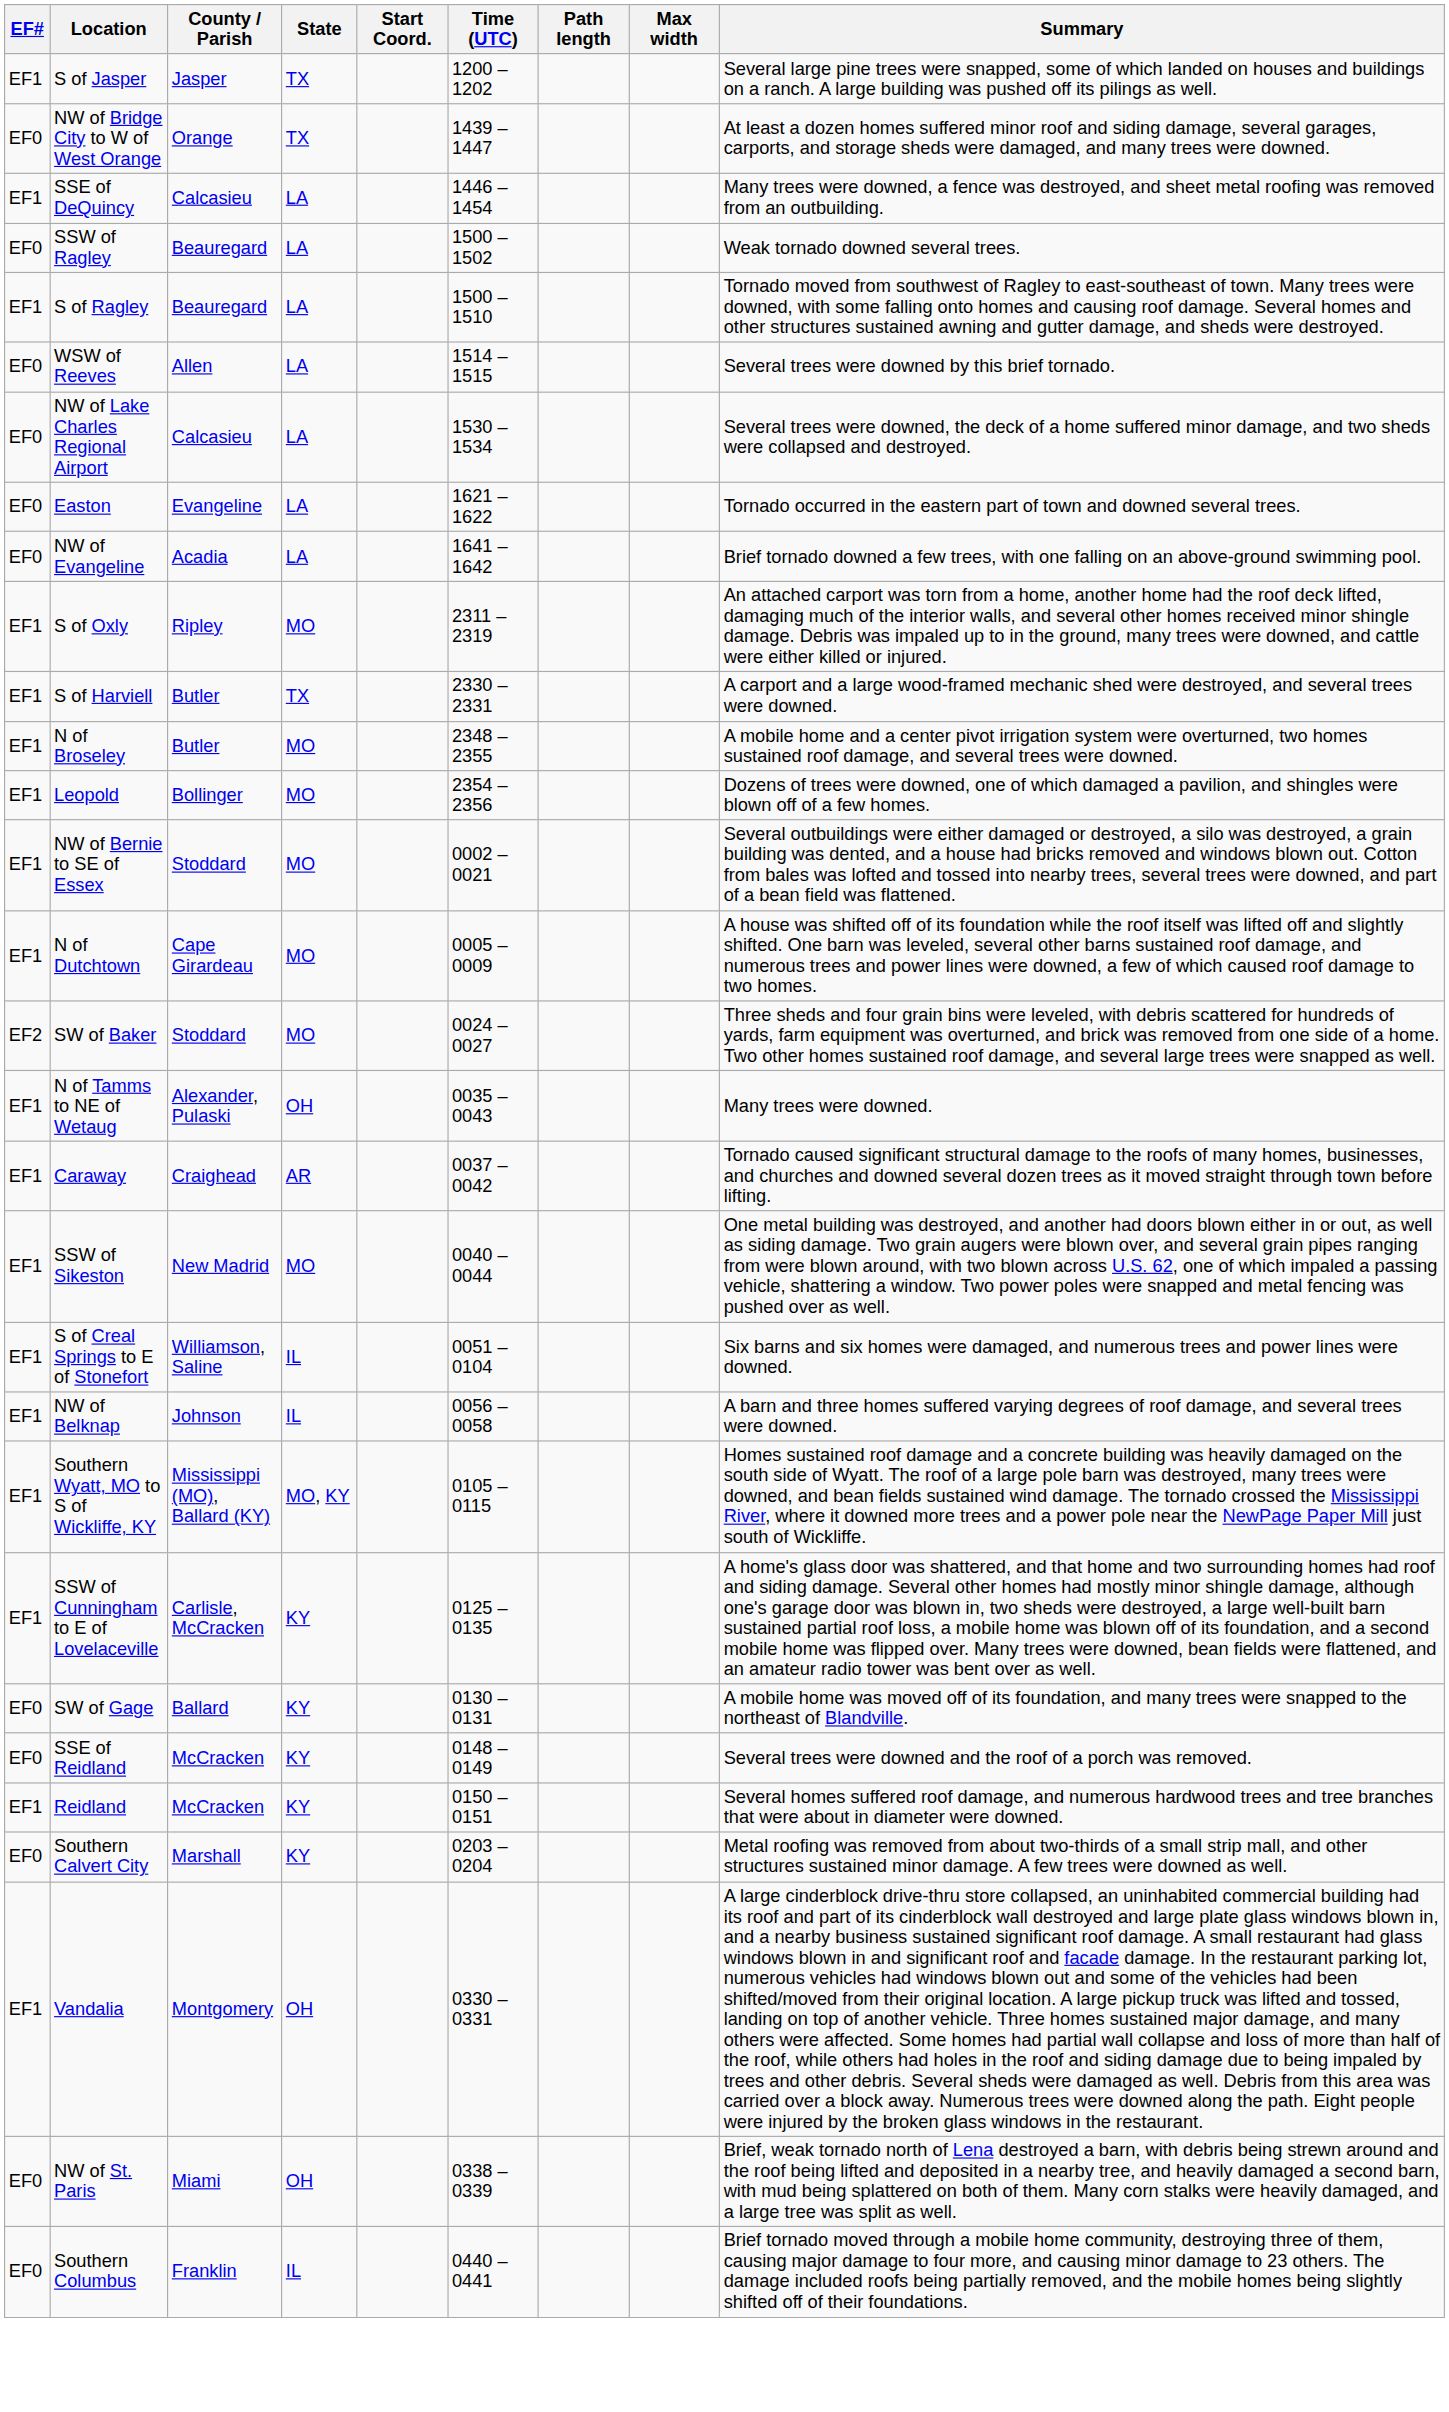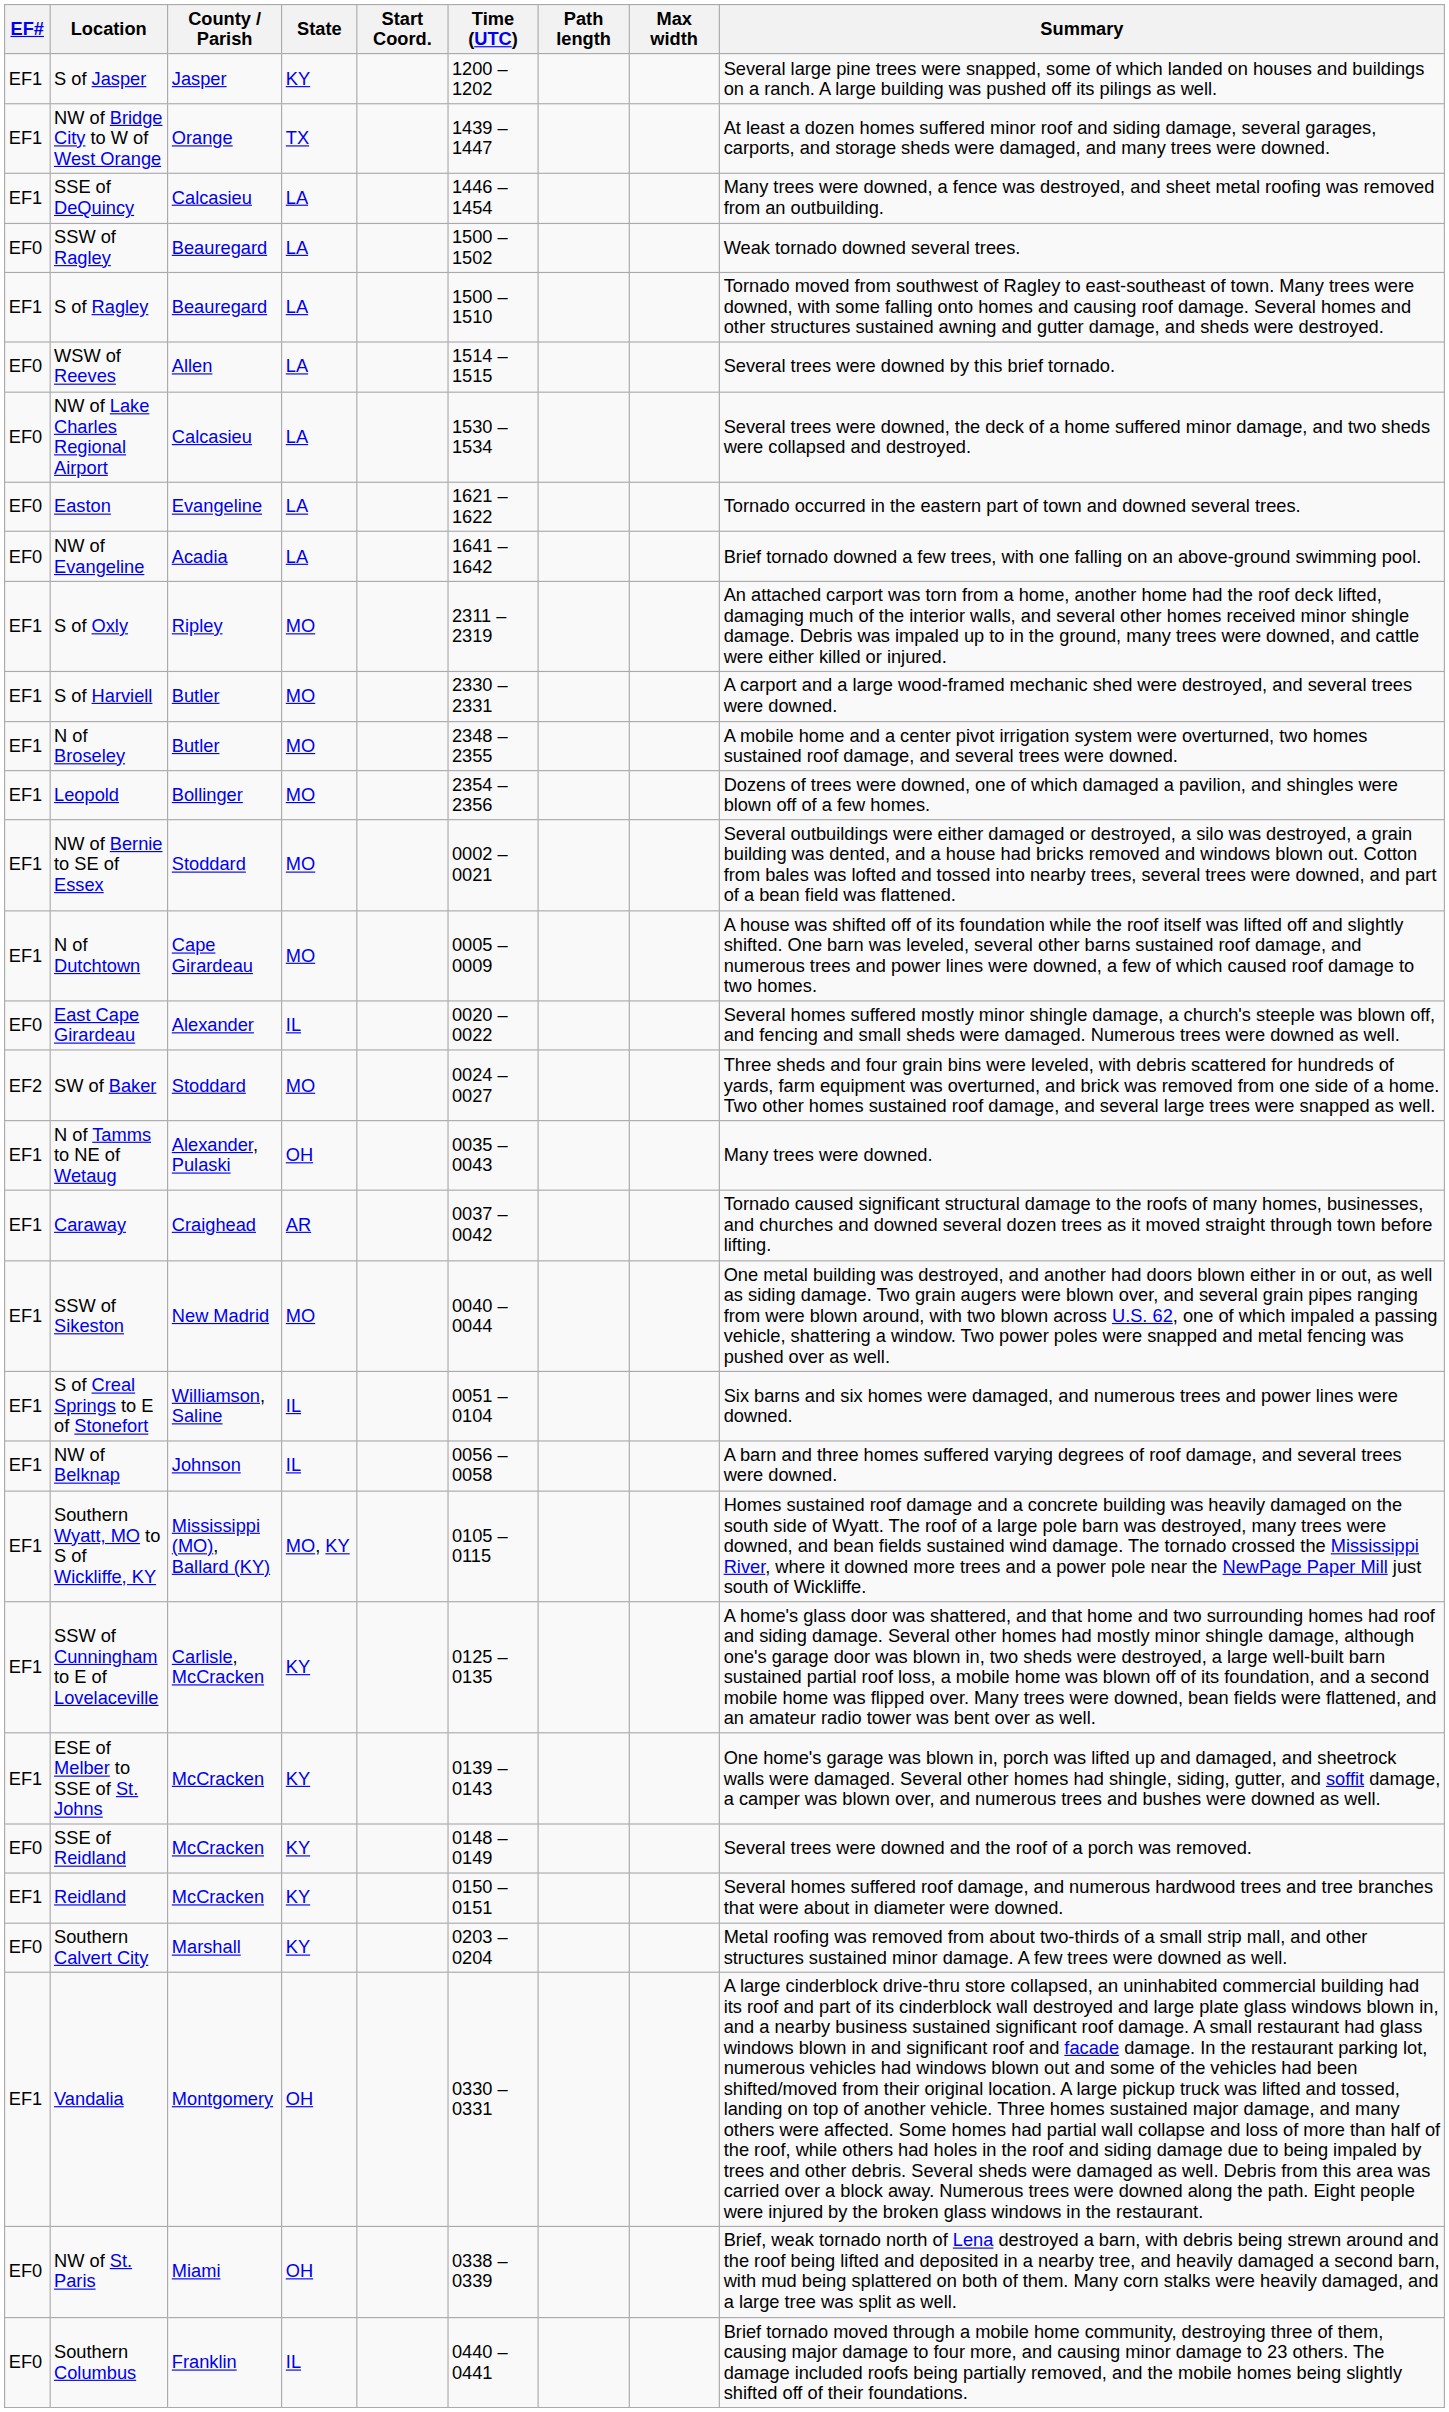(297, 78) TX -> (298, 78) KY
(25, 138) EF0 -> (25, 138) EF1
(297, 696) TX -> (301, 696) MO
+ row: (97, 1025)
- row: (104, 1708)
+ row: (96, 1778)
